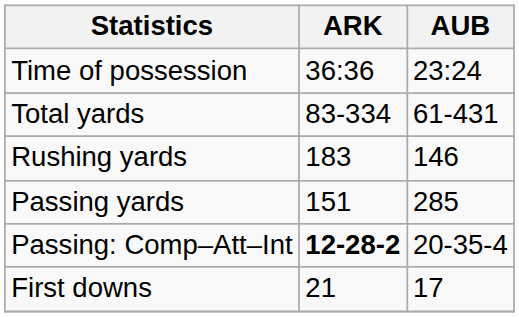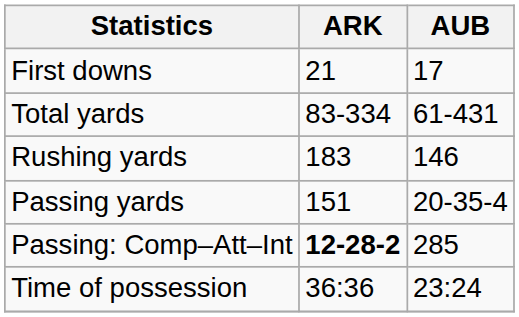rows swapped: (82, 288) <-> (129, 70)
(436, 201) 285 -> (460, 201) 20-35-4
(460, 245) 20-35-4 -> (436, 245) 285
